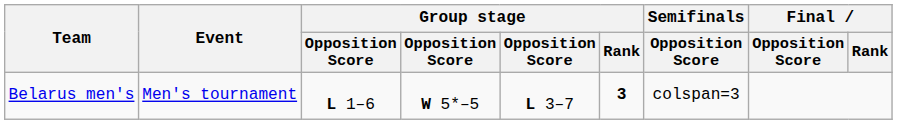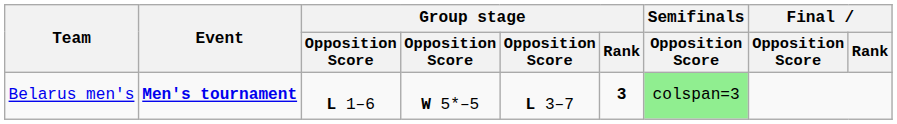(220, 95) normal -> (220, 95) bold
(696, 95) no background -> (696, 95) lightgreen background
